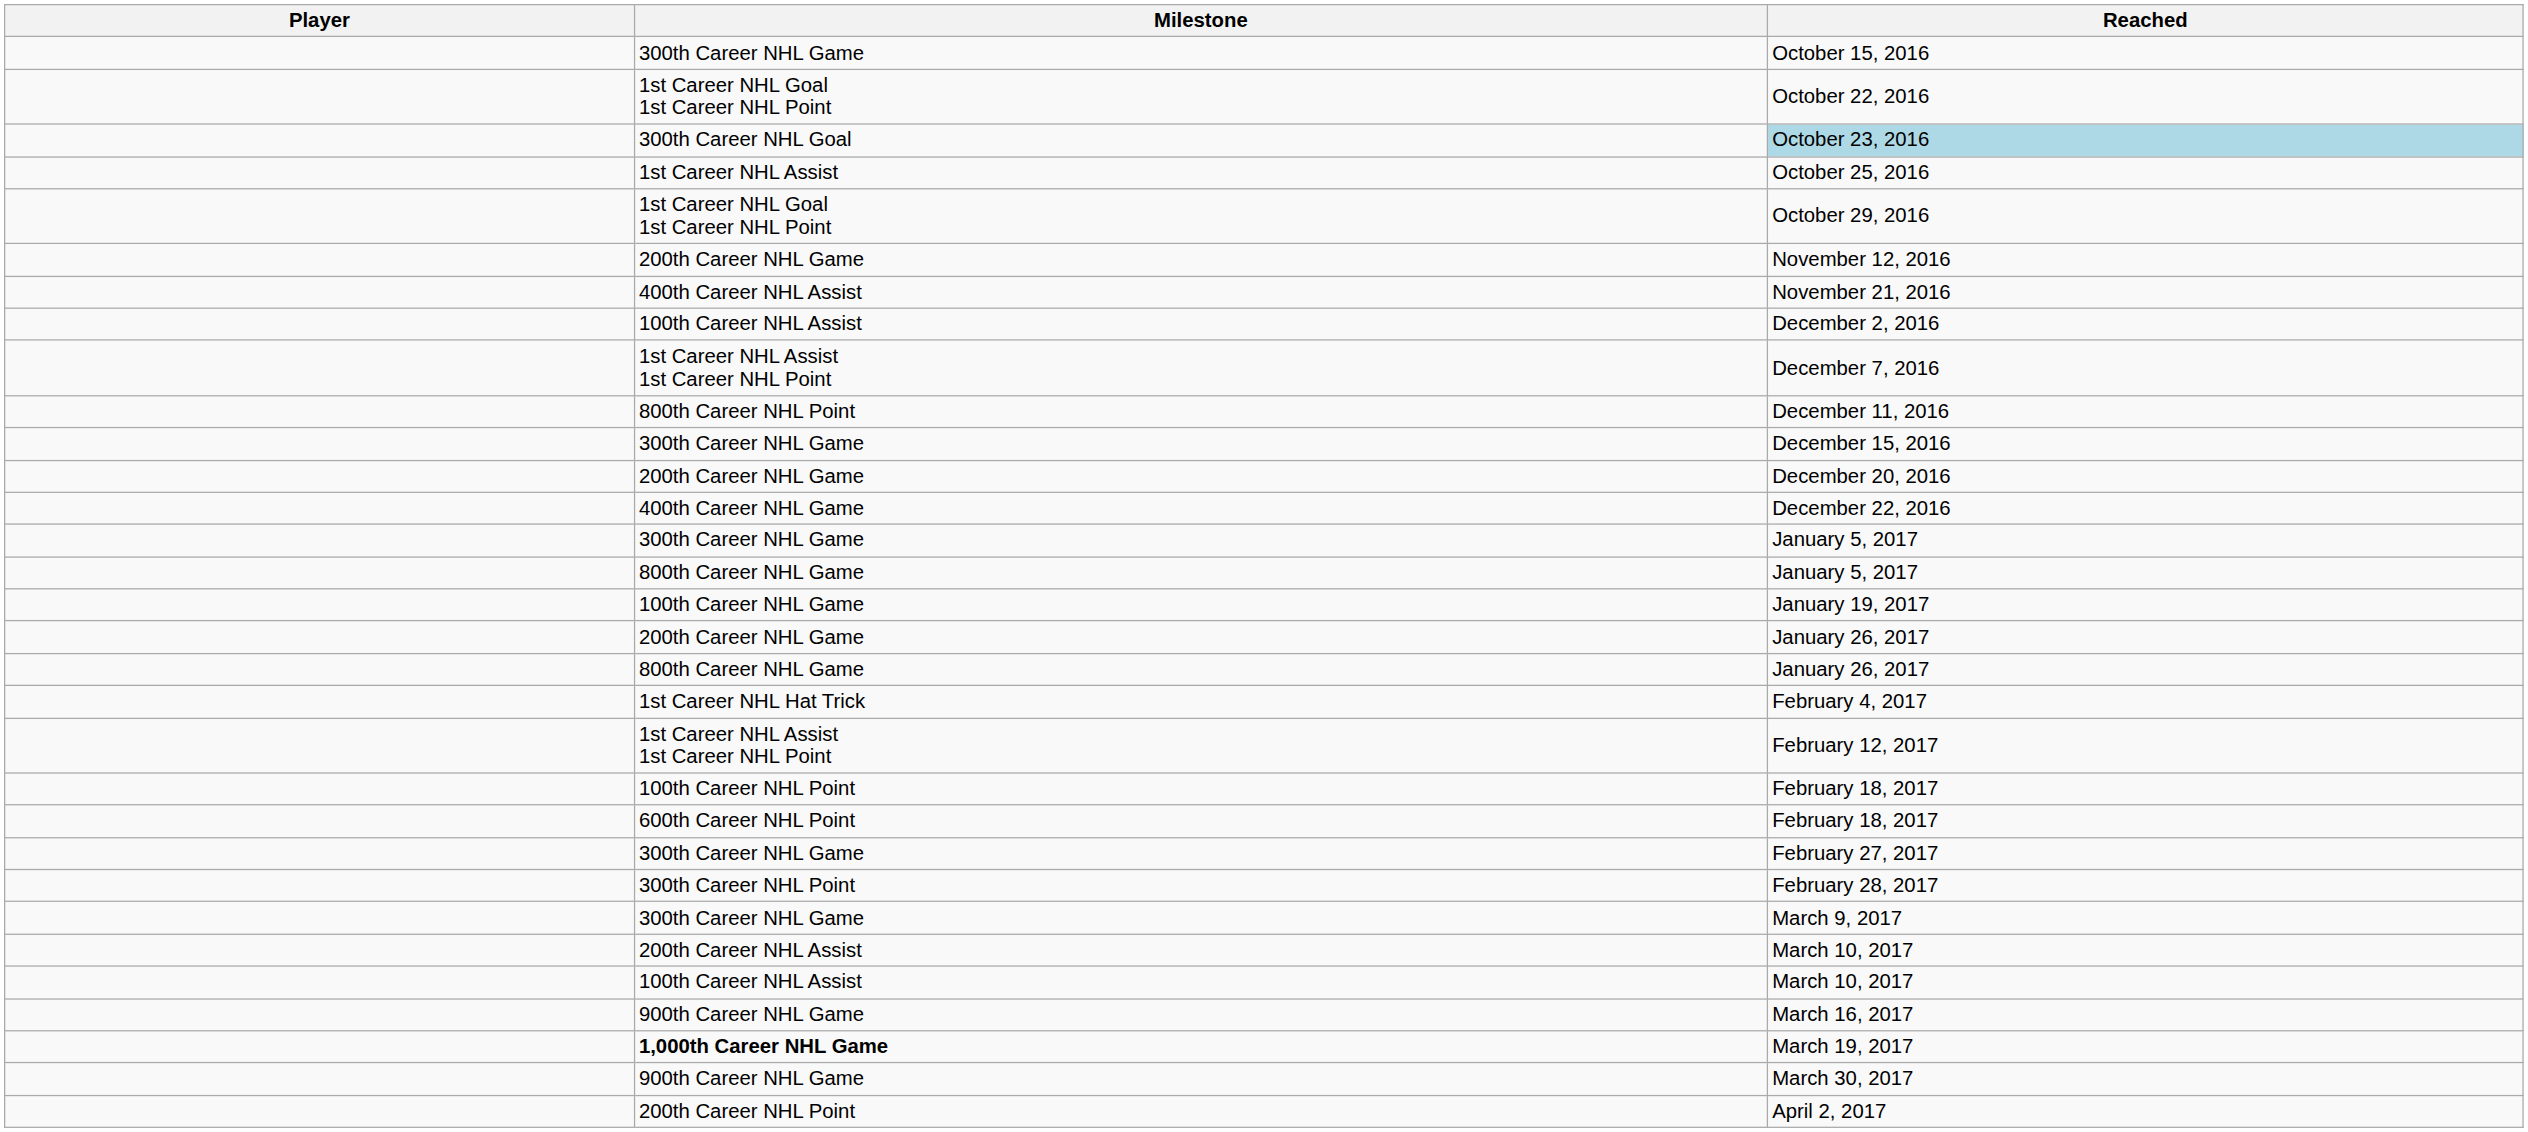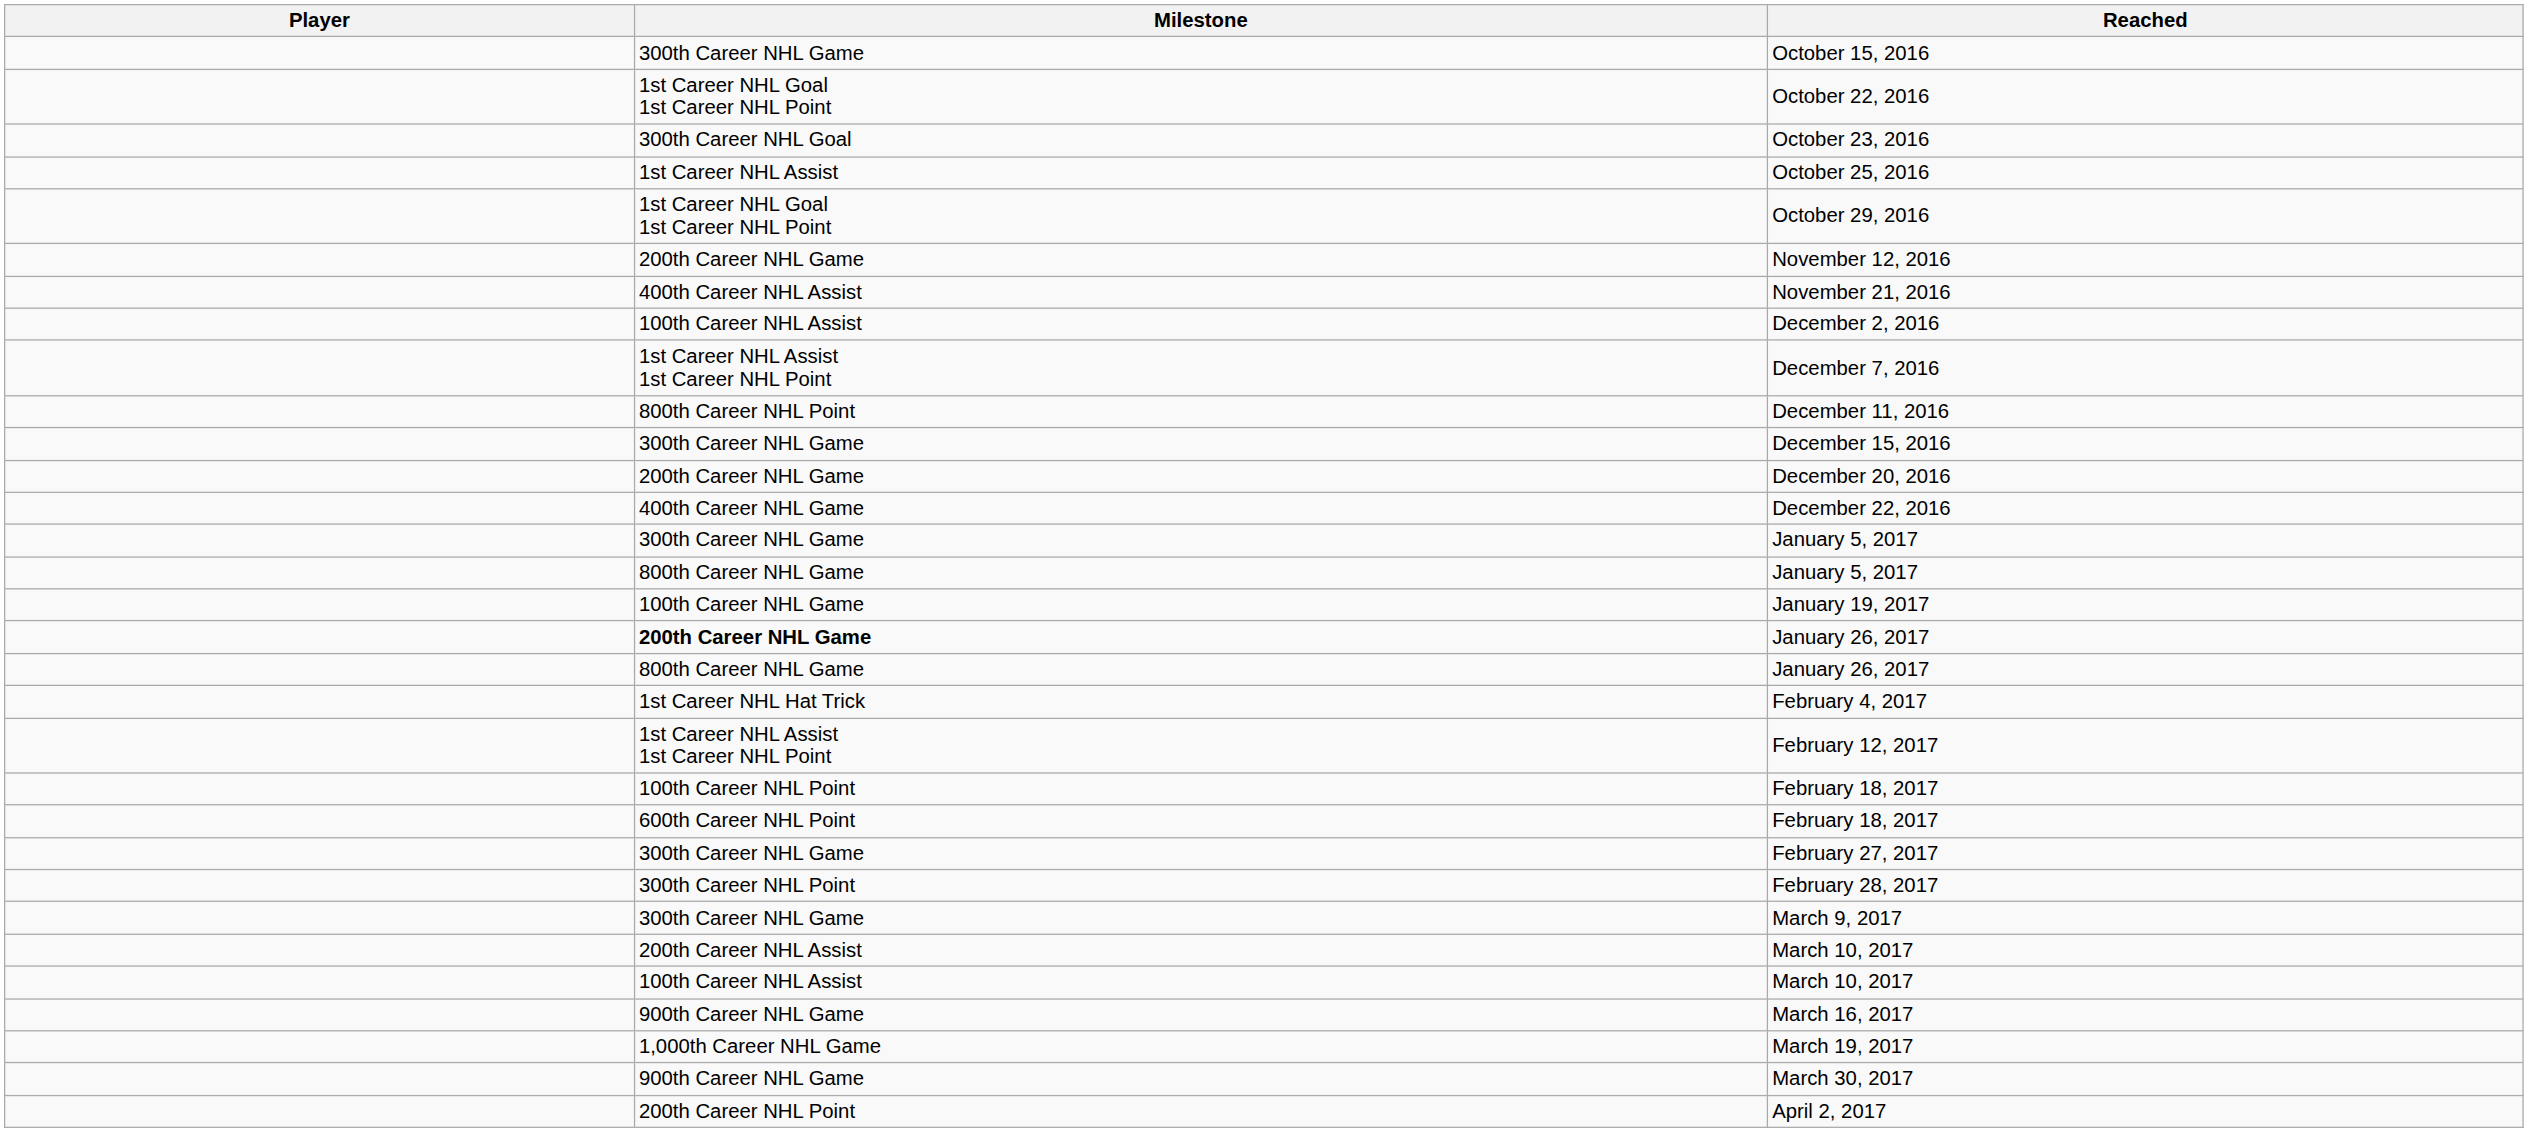(1851, 140) lightblue background -> (1851, 140) no background
(751, 637) normal -> (755, 637) bold
(764, 1046) bold -> (760, 1046) normal
